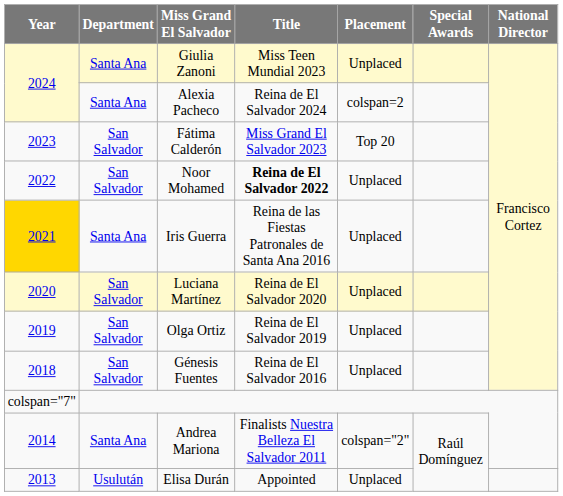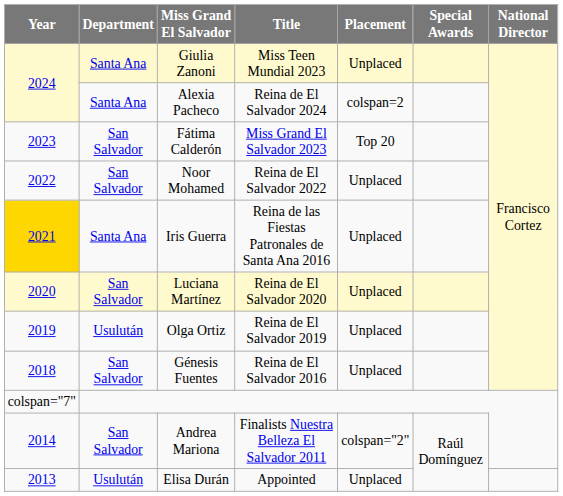(286, 181) bold -> (286, 181) normal
(118, 331) San Salvador -> (118, 331) Usulután
(118, 440) Santa Ana -> (118, 440) San Salvador
